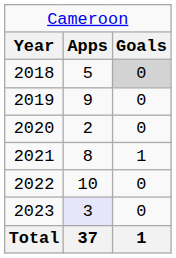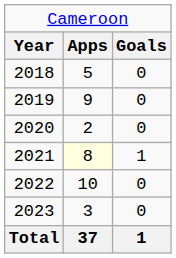(141, 74) lightgrey background -> (141, 74) no background
(88, 156) no background -> (88, 156) lightyellow background
(88, 211) lavender background -> (88, 211) no background
